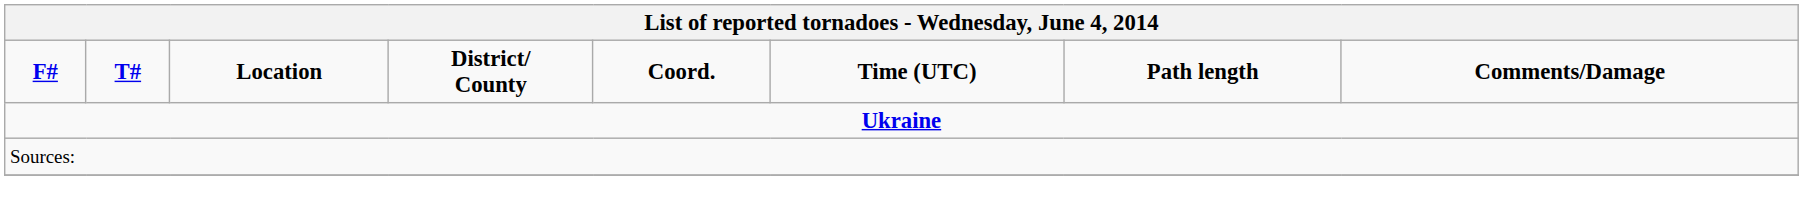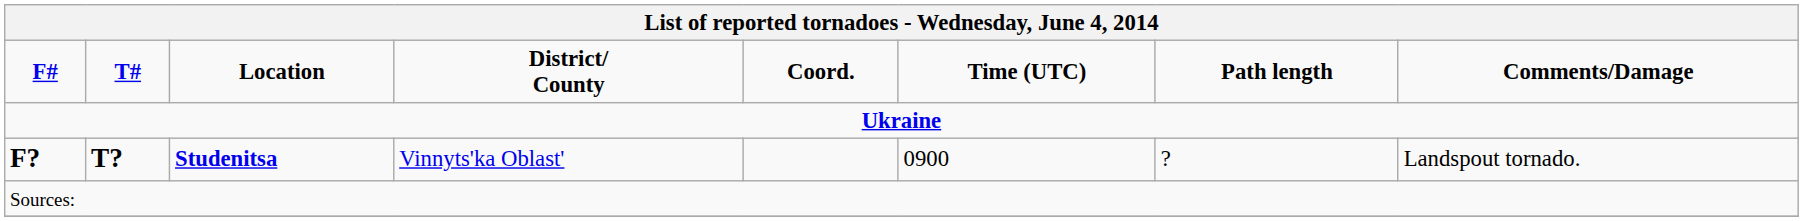+ row: (25, 159)
